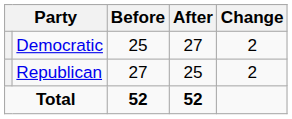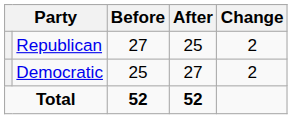rows swapped: (60, 45) <-> (59, 72)
